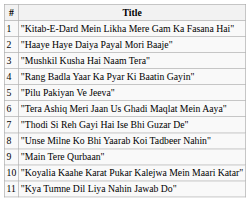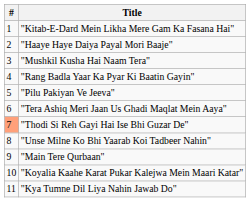(9, 124) no background -> (9, 124) lightsalmon background
